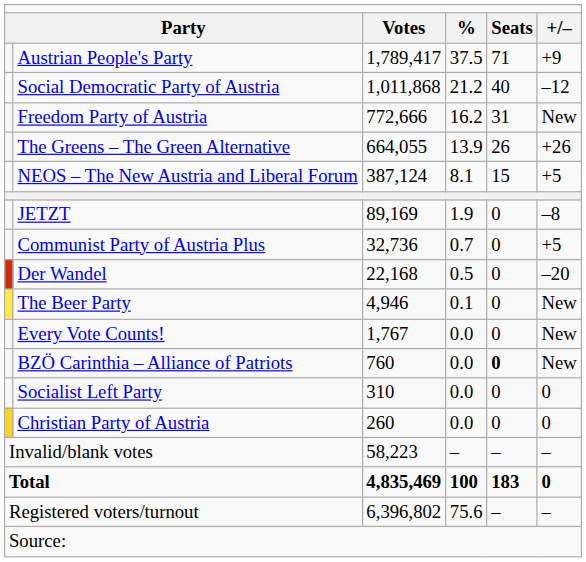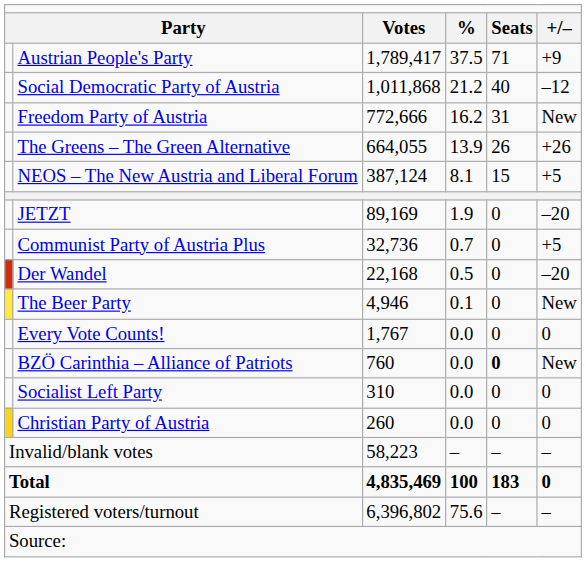(551, 214) –8 -> (556, 214) –20
(559, 333) New -> (546, 333) 0
